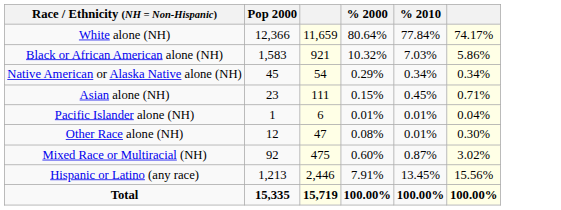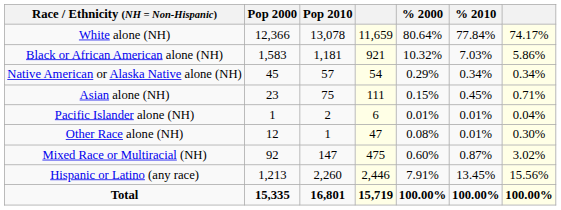+ column: (328, 14)
